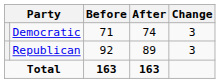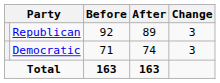rows swapped: (47, 51) <-> (47, 32)
